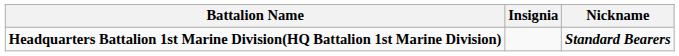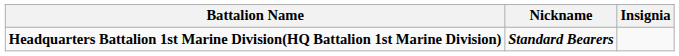columns swapped: (533, 16) <-> (618, 16)
